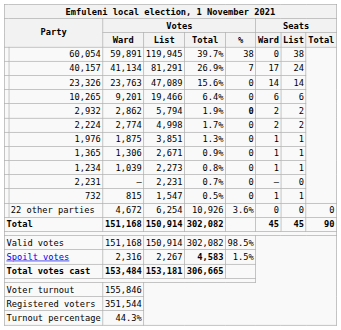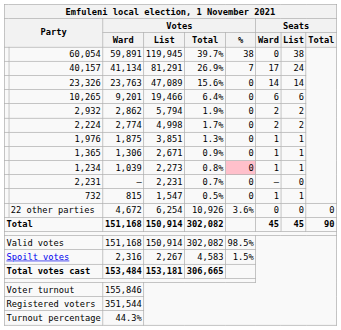(251, 111) bold -> (251, 111) normal
(251, 168) no background -> (251, 168) pink background
(210, 257) bold -> (210, 257) normal
